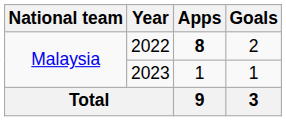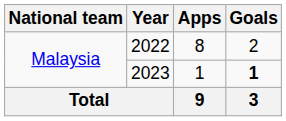(200, 45) bold -> (200, 45) normal
(254, 73) normal -> (254, 73) bold
